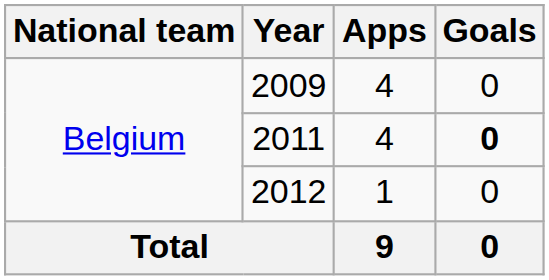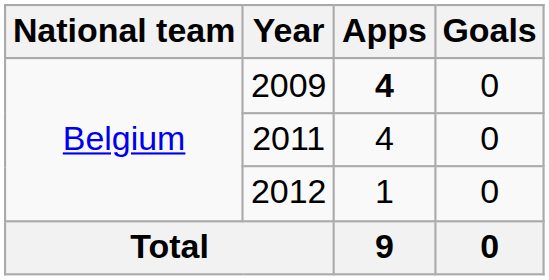(384, 85) normal -> (384, 85) bold
(490, 138) bold -> (490, 138) normal
